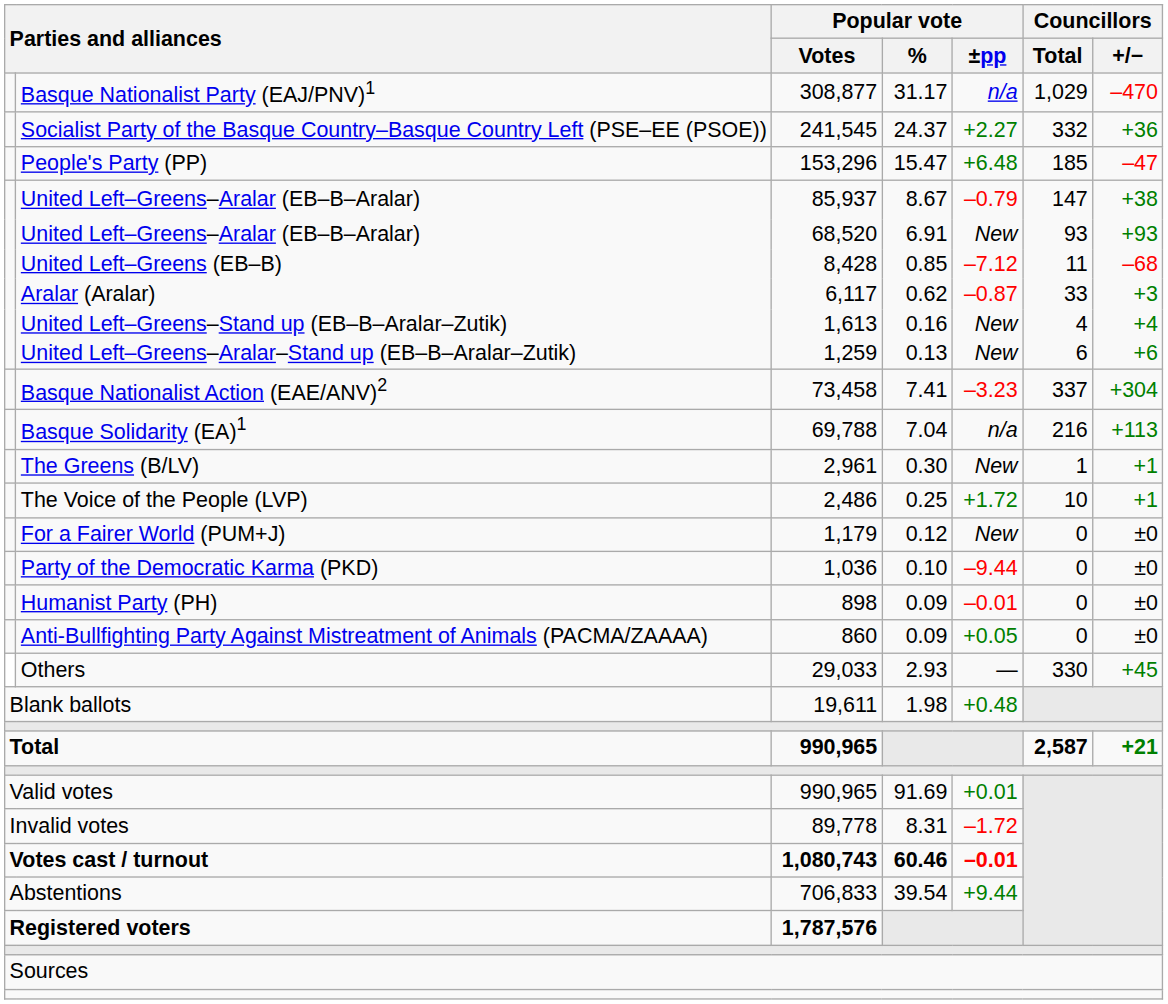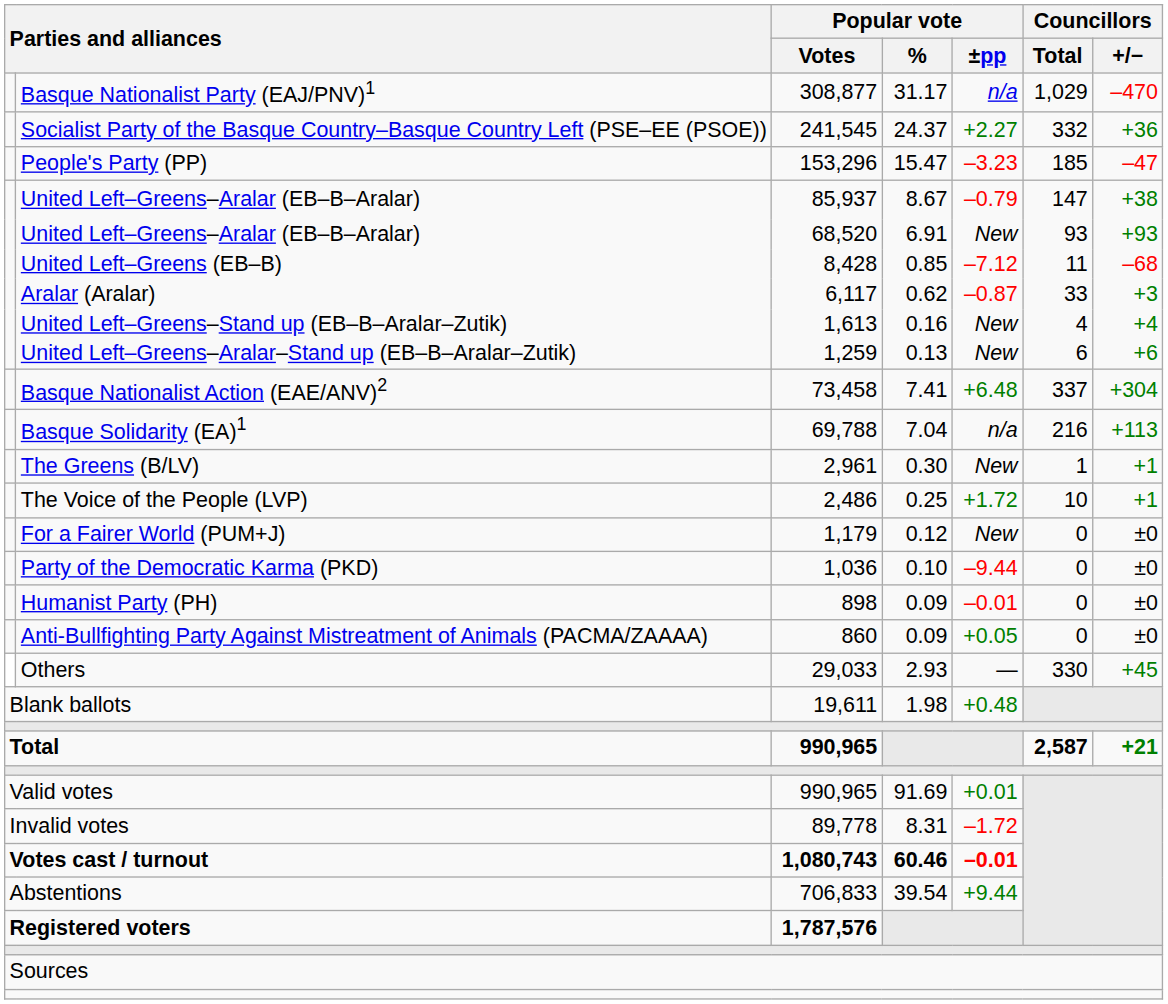(990, 163) +6.48 -> (991, 163) –3.23
(991, 389) –3.23 -> (990, 389) +6.48
